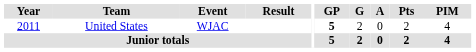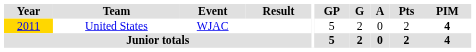(29, 26) no background -> (29, 26) gold background
(332, 26) bold -> (332, 26) normal
(447, 26) normal -> (447, 26) bold
